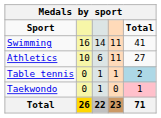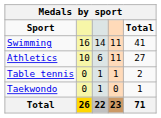(140, 74) lightblue background -> (140, 74) no background
(140, 90) pink background -> (140, 90) no background
